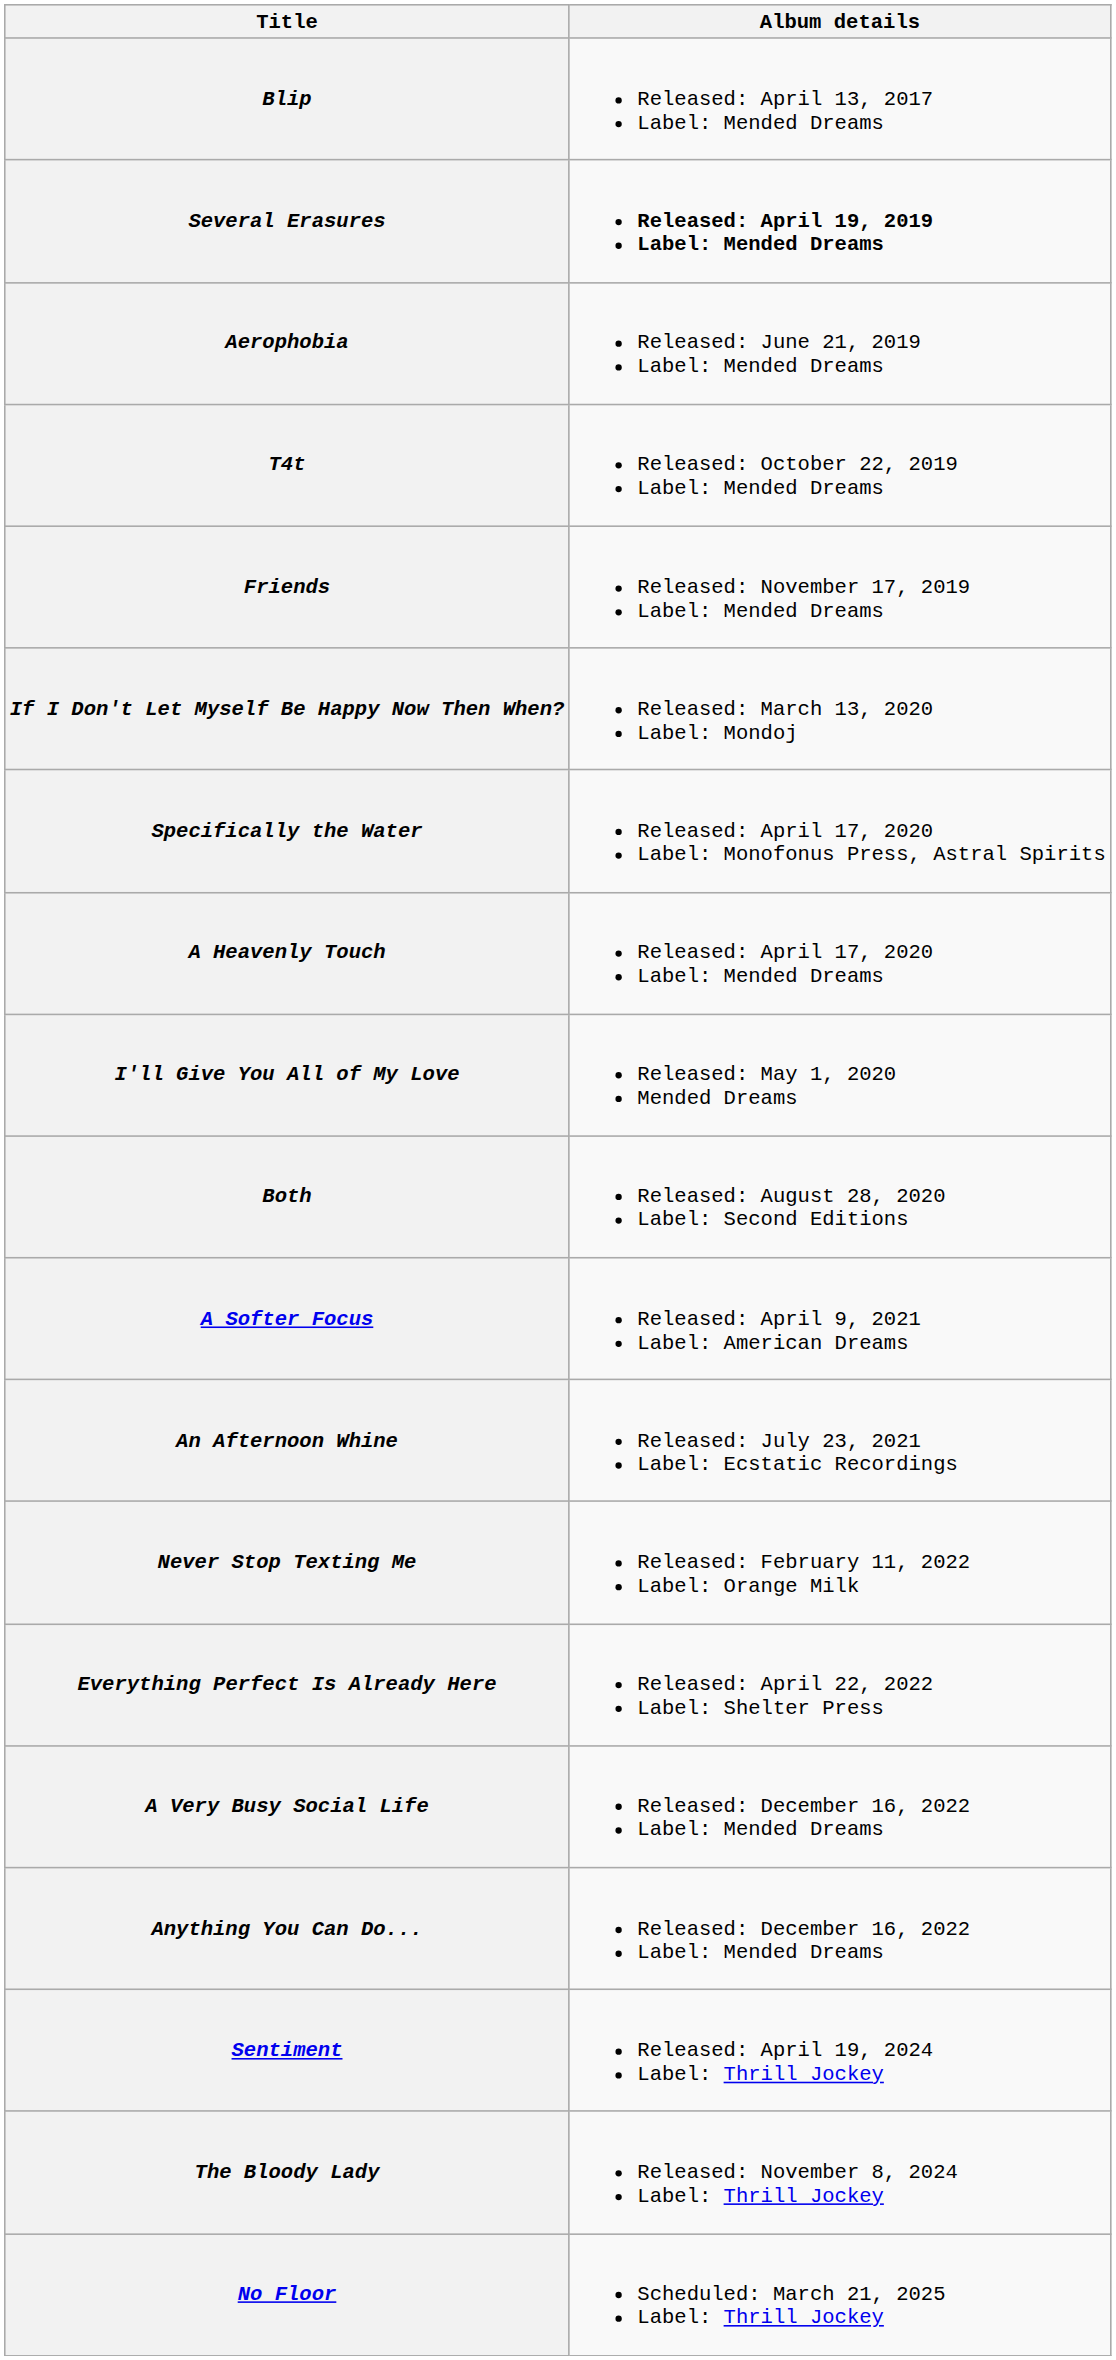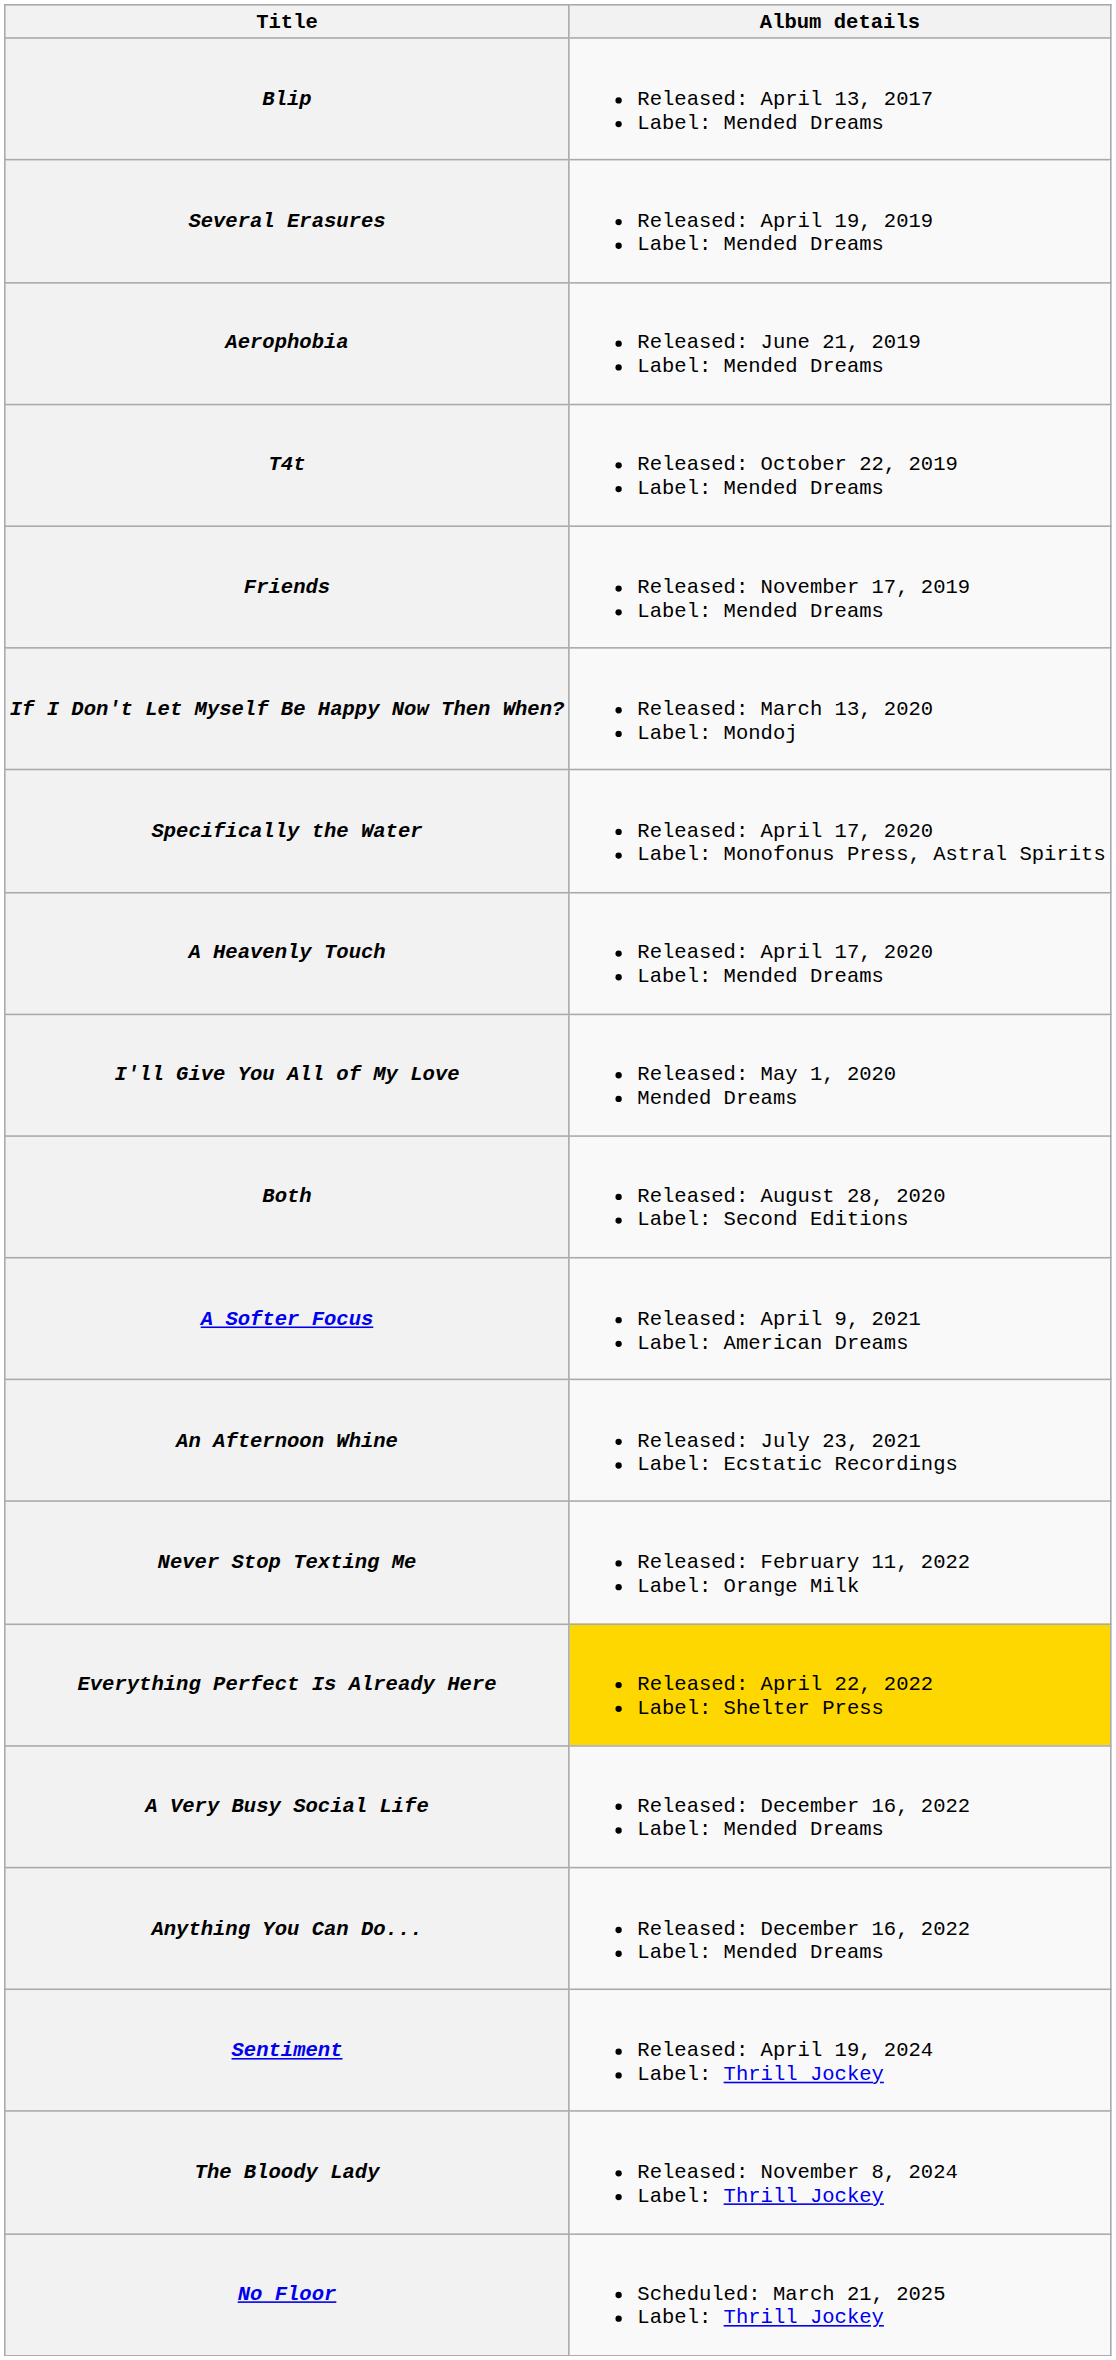(840, 233) bold -> (840, 233) normal
(840, 1697) no background -> (840, 1697) gold background
